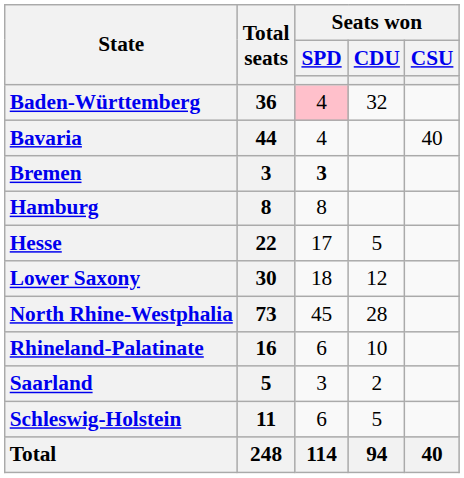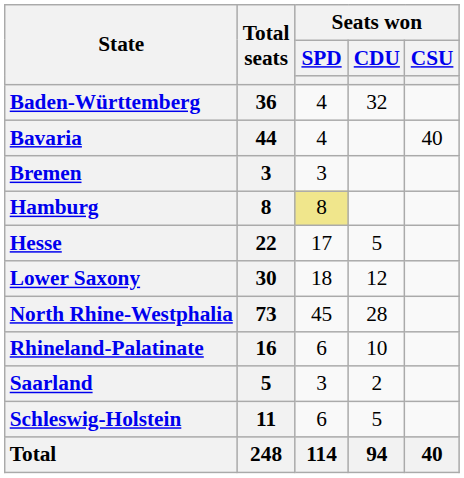(322, 102) pink background -> (322, 102) no background
(322, 173) bold -> (322, 173) normal
(322, 208) no background -> (322, 208) khaki background
